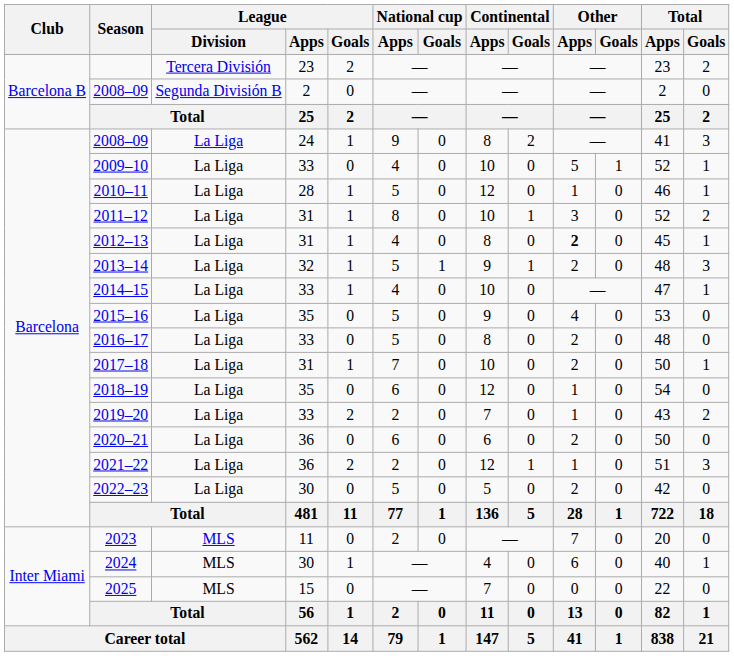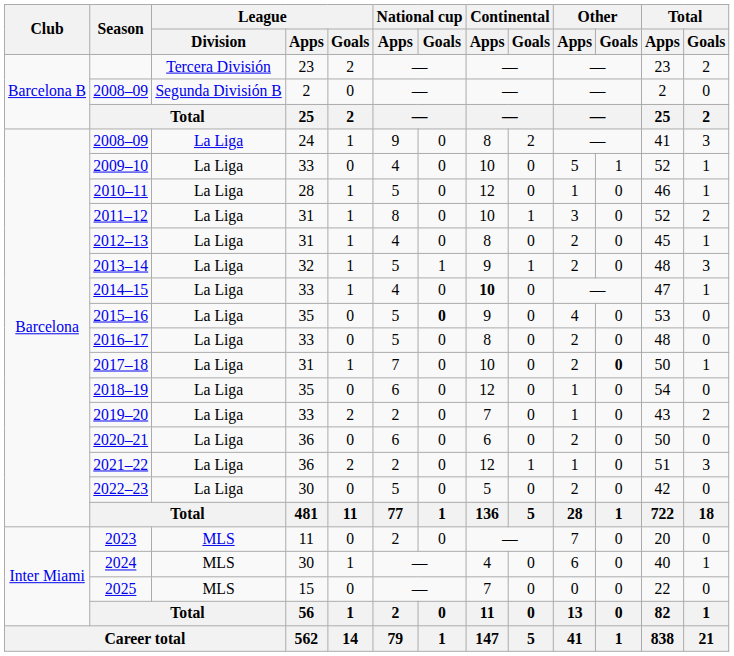(575, 240) bold -> (575, 240) normal
(487, 290) normal -> (487, 290) bold
(442, 315) normal -> (442, 315) bold
(619, 365) normal -> (619, 365) bold
